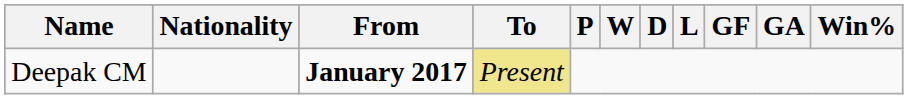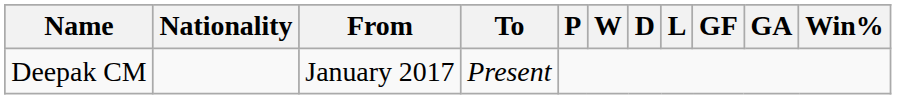(386, 70) bold -> (380, 70) normal
(522, 70) khaki background -> (509, 70) no background
